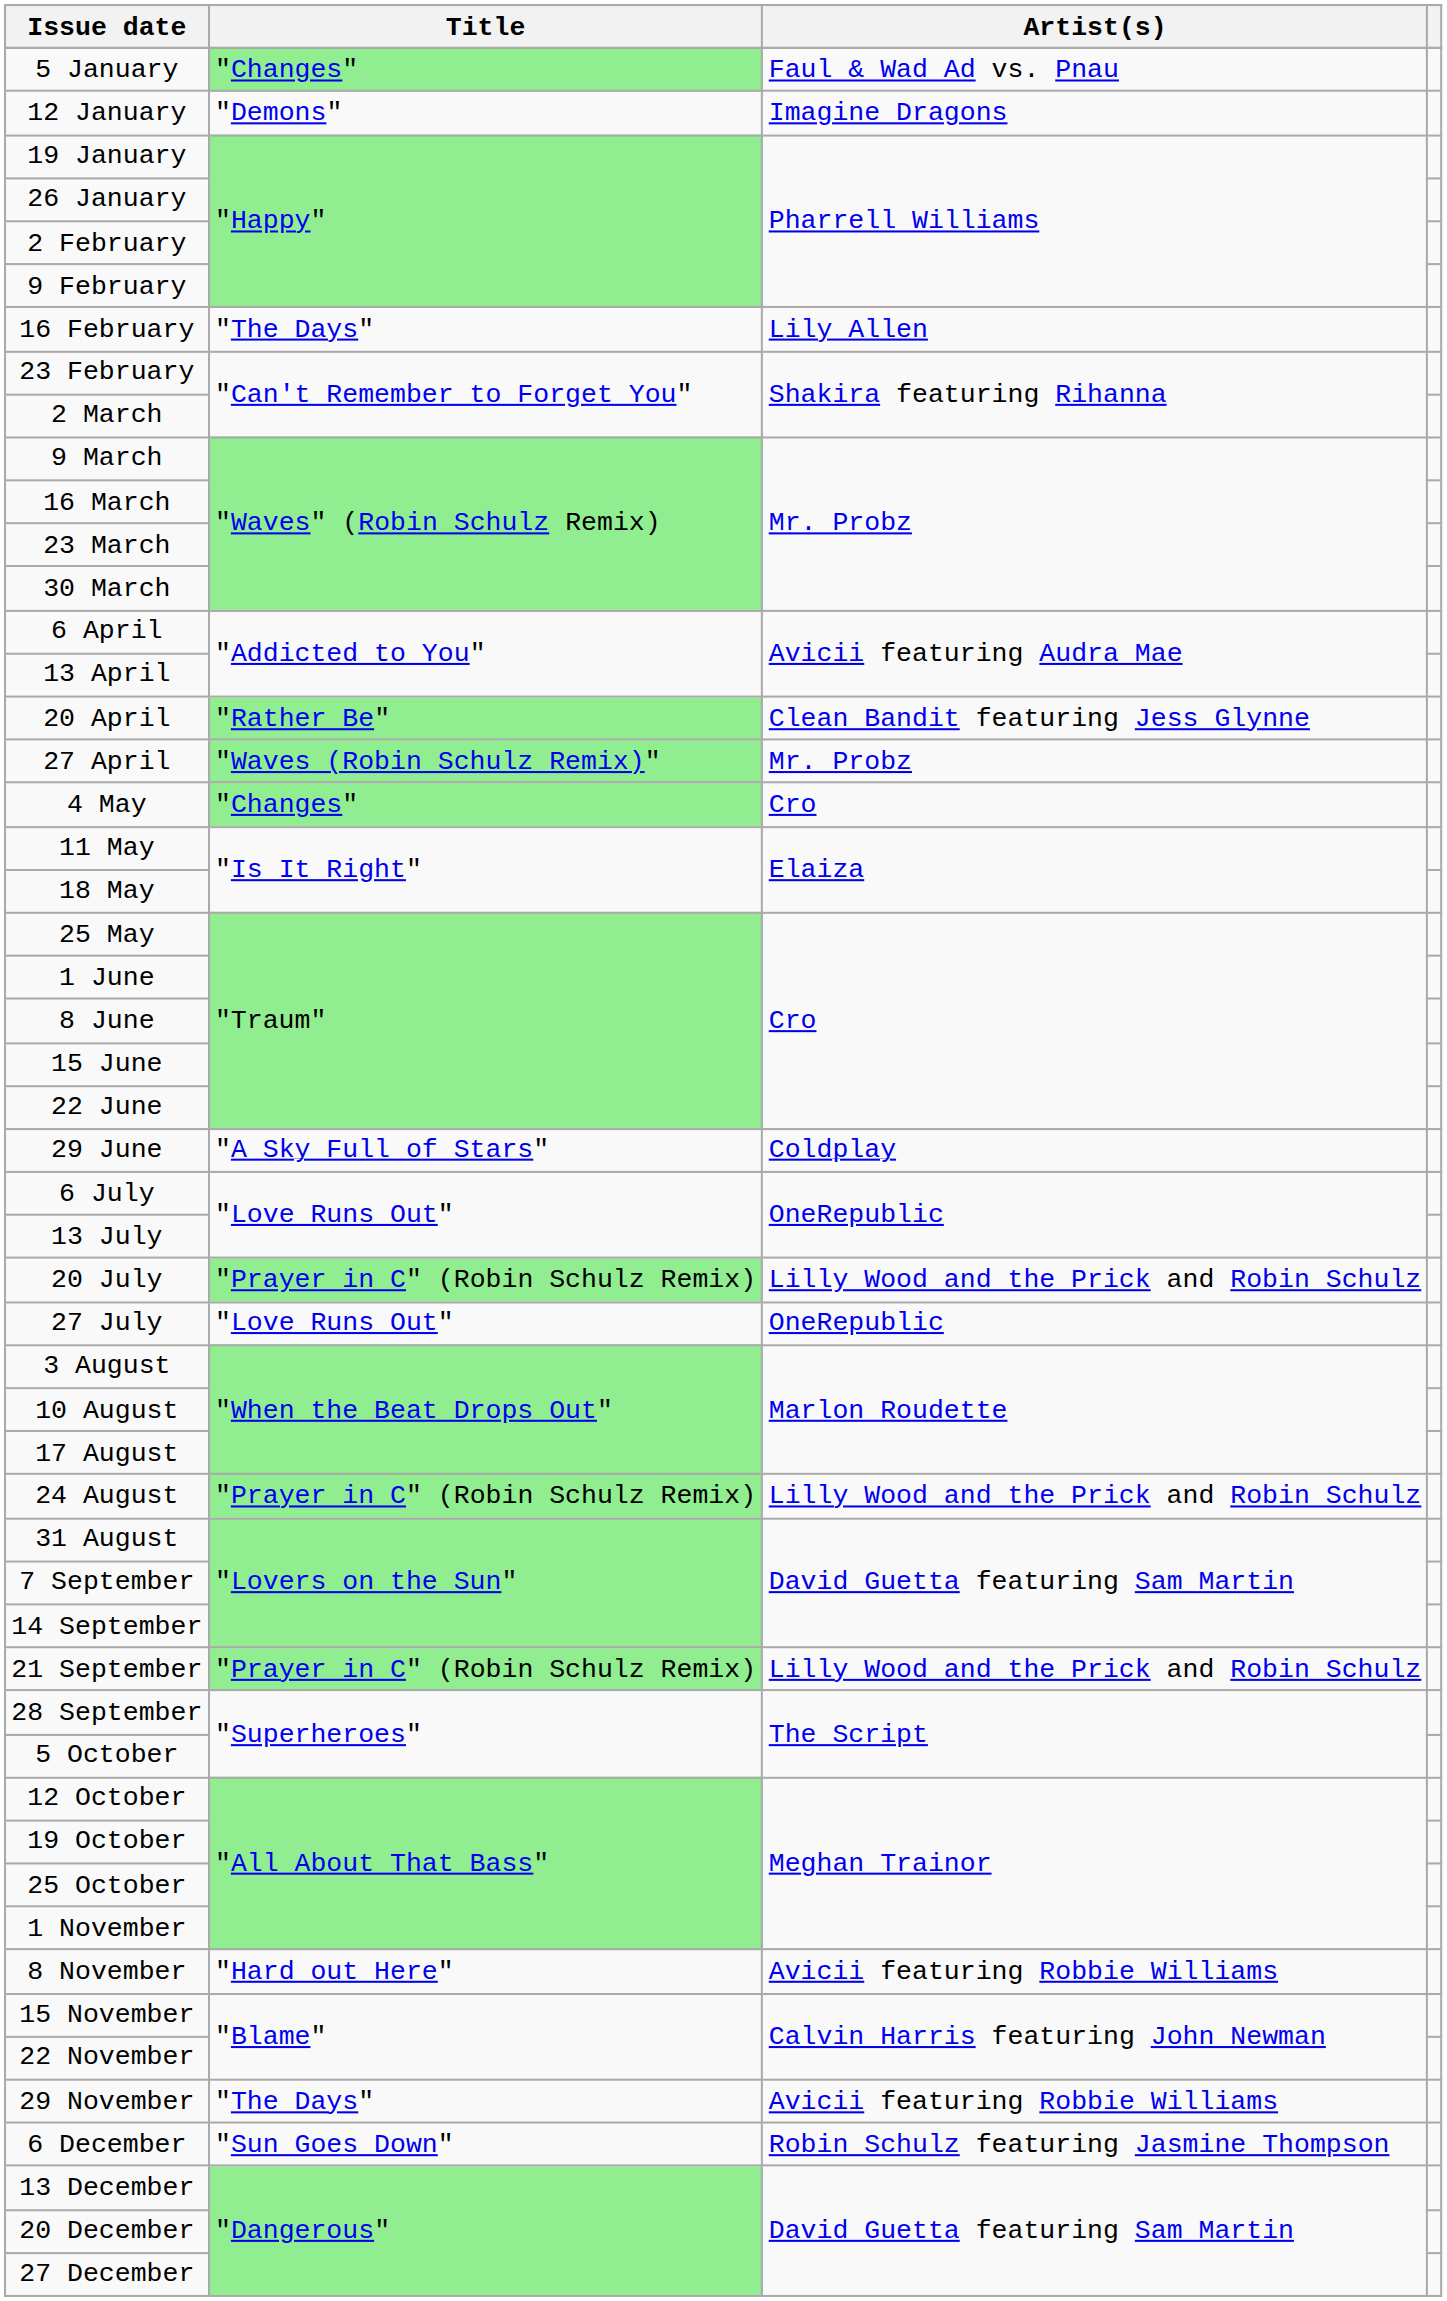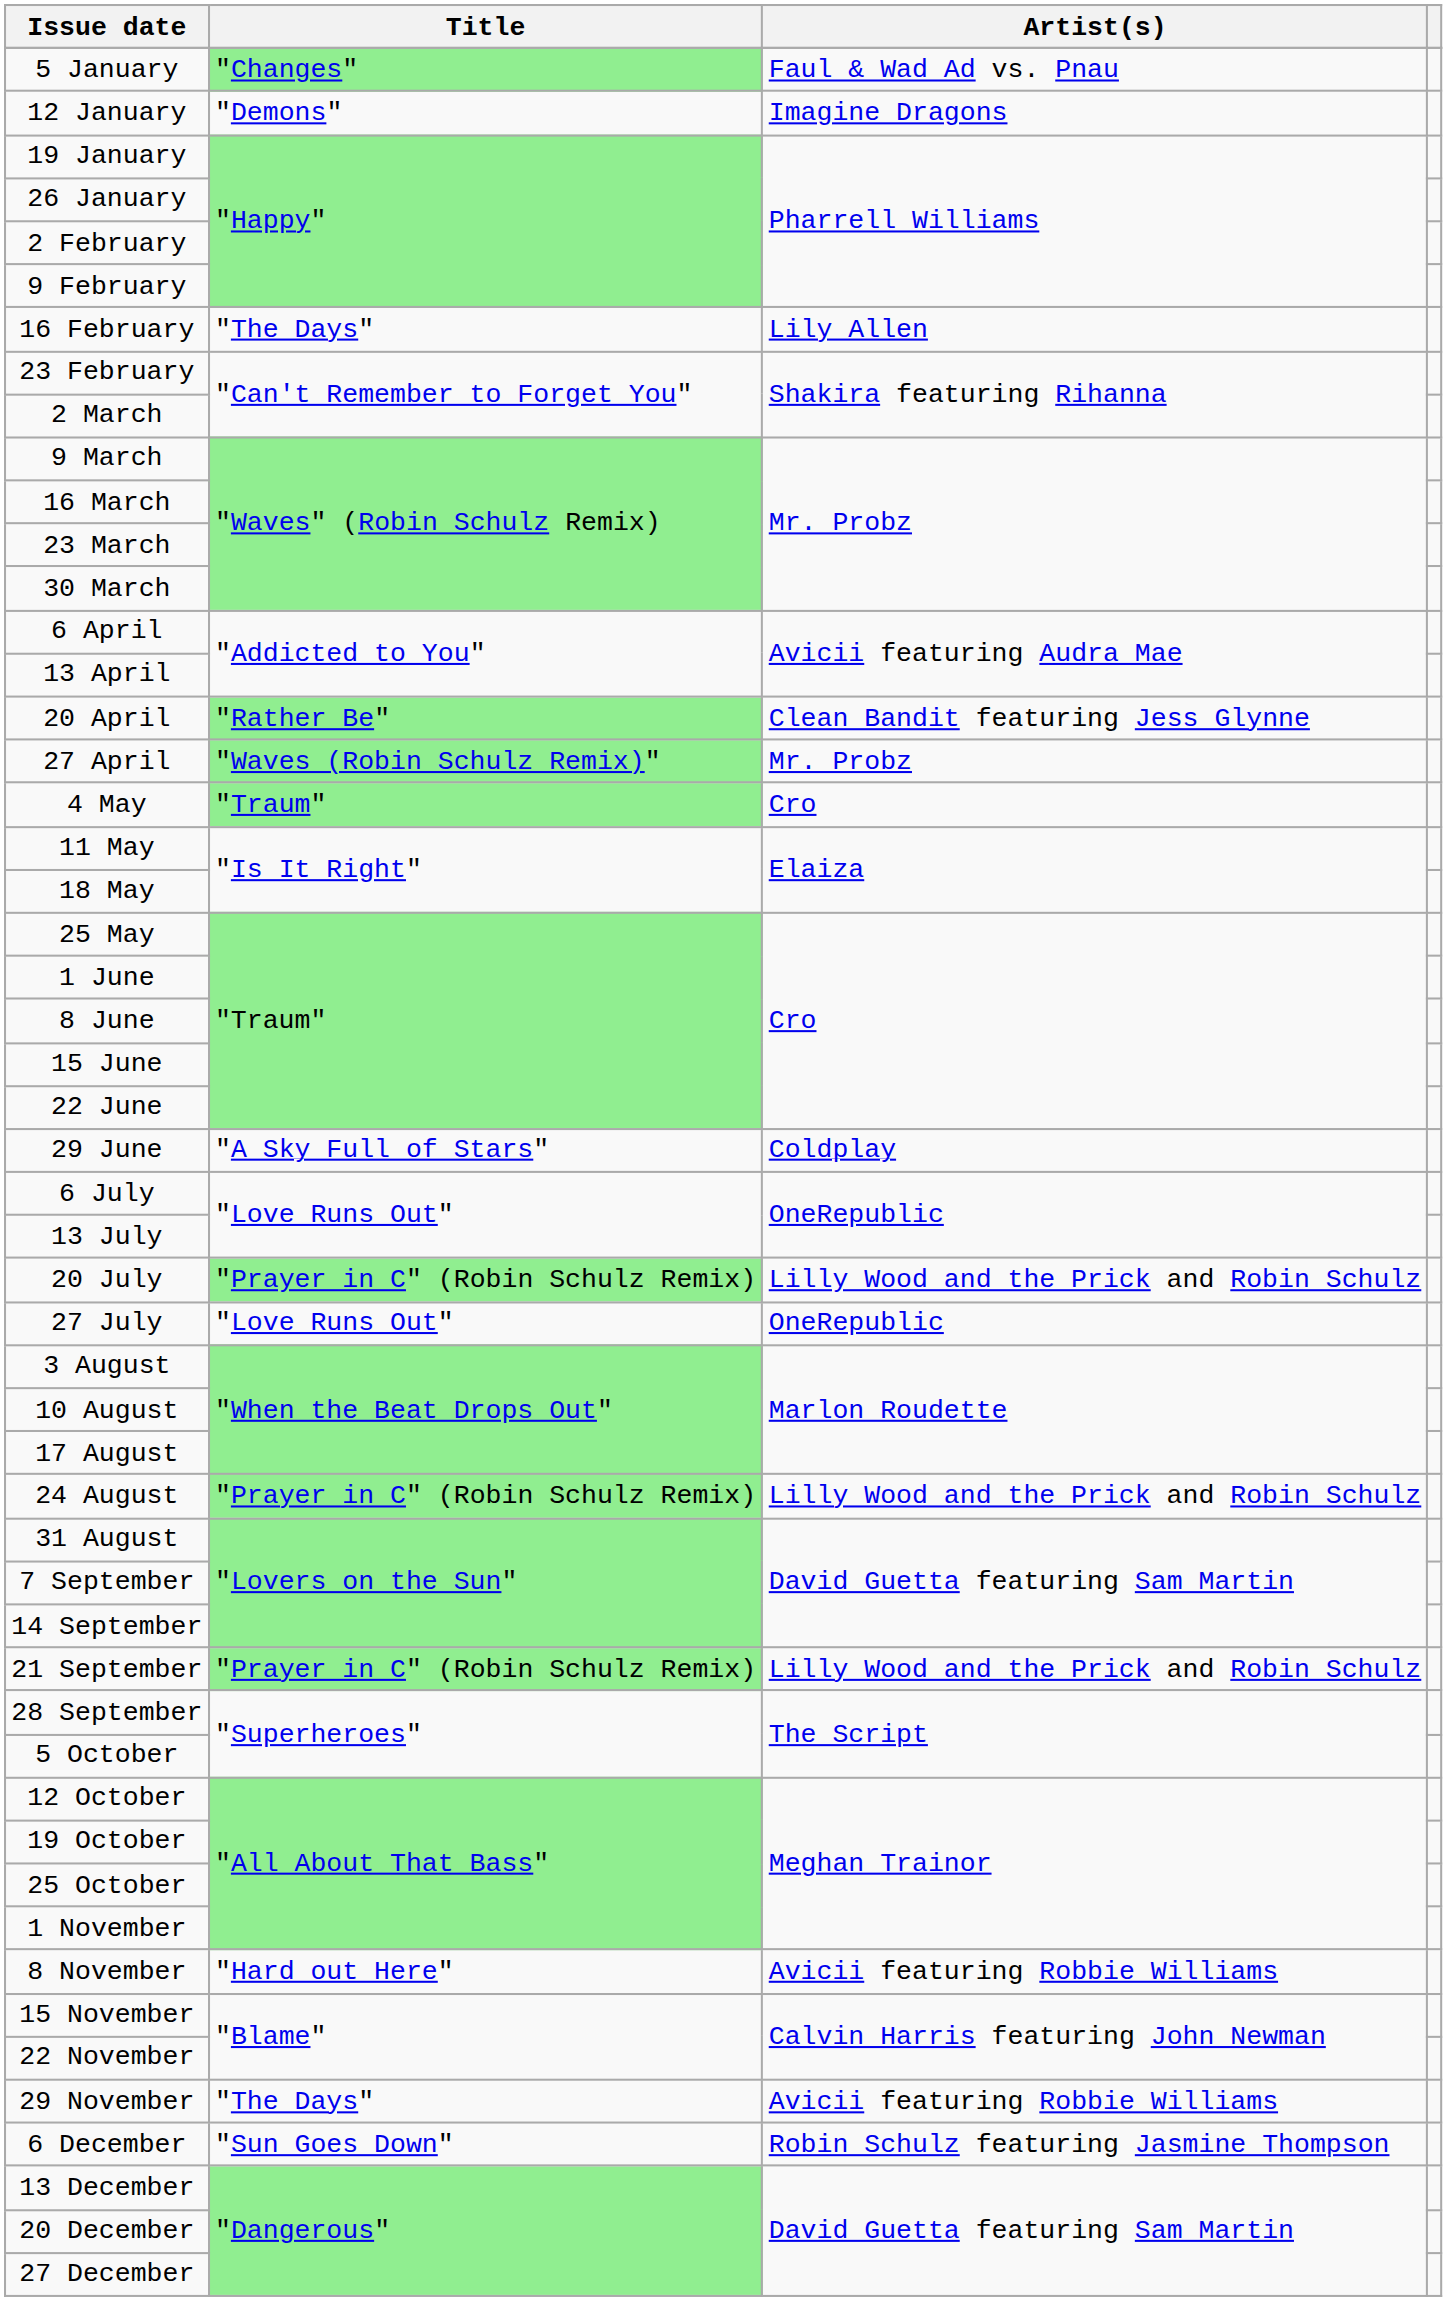(287, 805) "Changes" -> (271, 805) "Traum"
